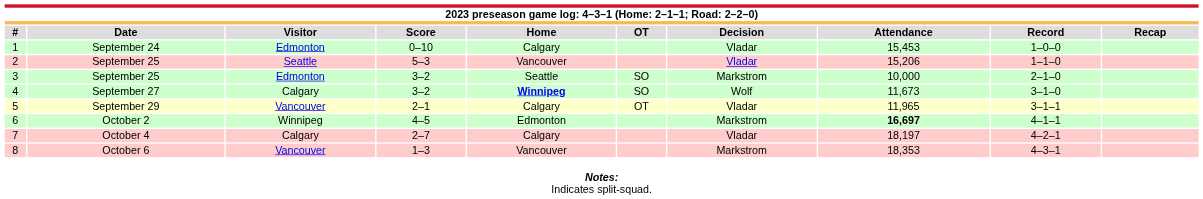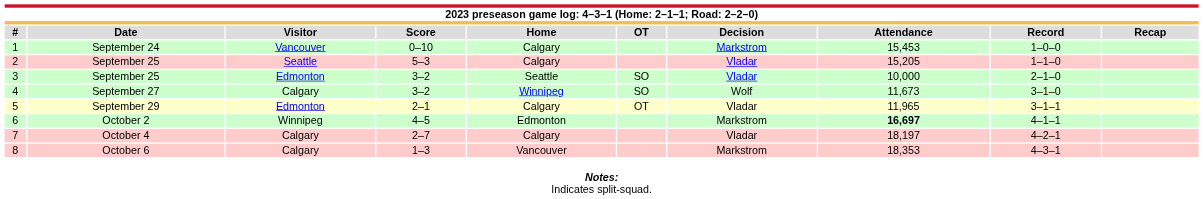(300, 47) Edmonton -> (300, 47) Vancouver
(742, 47) Vladar -> (742, 47) Markstrom
(541, 62) Vancouver -> (541, 62) Calgary
(904, 62) 15,206 -> (904, 62) 15,205
(742, 76) Markstrom -> (742, 76) Vladar
(541, 91) bold -> (541, 91) normal
(300, 106) Vancouver -> (300, 106) Edmonton
(300, 150) Vancouver -> (300, 150) Calgary
